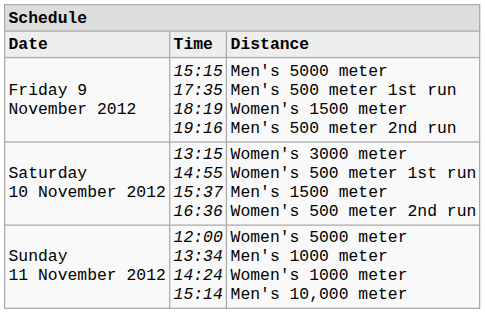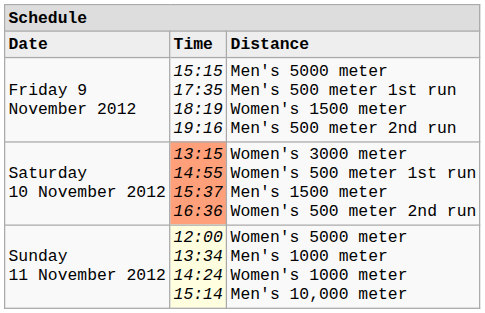(198, 183) no background -> (198, 183) lightsalmon background
(198, 267) no background -> (198, 267) lightyellow background
